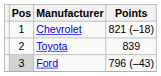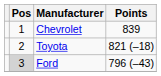(131, 30) 821 (–18) -> (131, 30) 839
(131, 47) 839 -> (131, 47) 821 (–18)
